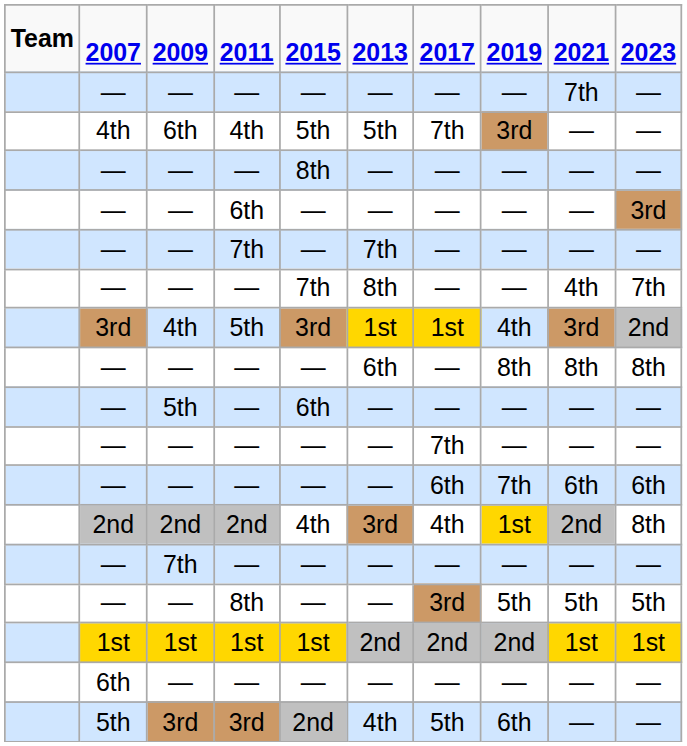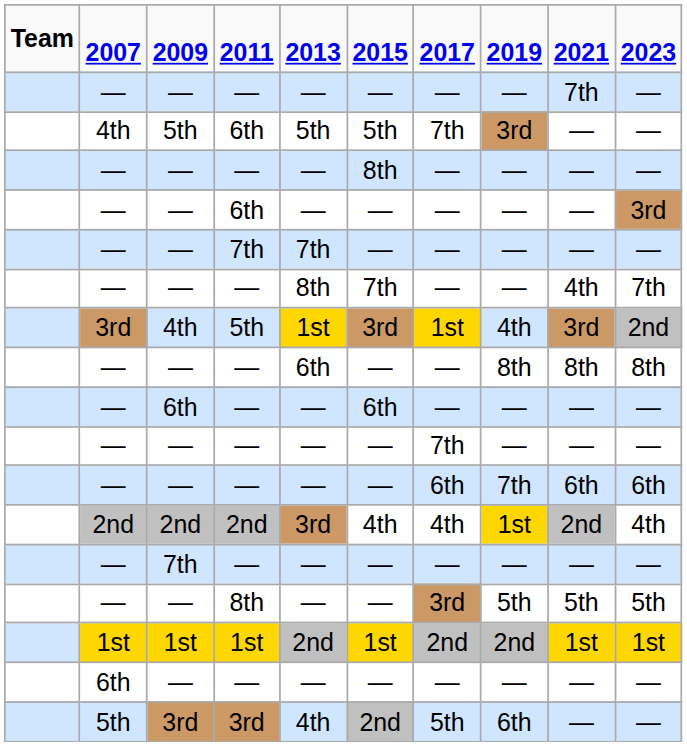columns swapped: (380, 53) <-> (313, 53)
(180, 131) 6th -> (180, 131) 5th
(247, 131) 4th -> (247, 131) 6th
(180, 407) 5th -> (180, 407) 6th
(648, 525) 8th -> (648, 525) 4th
